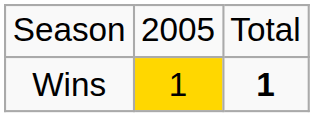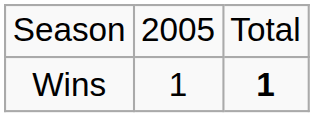(178, 83) gold background -> (178, 83) no background
